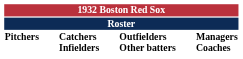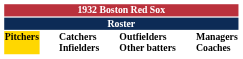(22, 37) no background -> (22, 37) gold background
